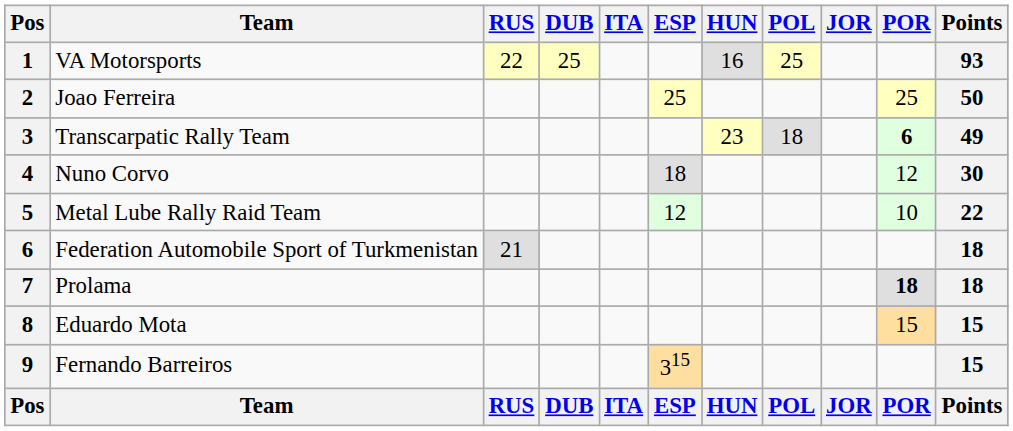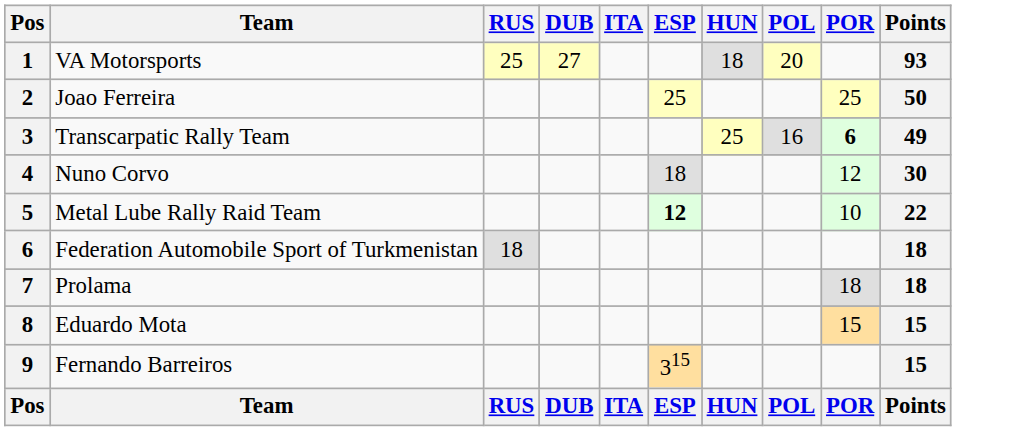- column: (849, 23)
(511, 60) 22 -> (511, 60) 25
(569, 60) 25 -> (569, 60) 27
(732, 60) 16 -> (732, 60) 18
(792, 60) 25 -> (792, 60) 20
(732, 136) 23 -> (732, 136) 25
(792, 136) 18 -> (792, 136) 16
(675, 211) normal -> (675, 211) bold
(511, 249) 21 -> (511, 249) 18
(907, 287) bold -> (850, 287) normal
